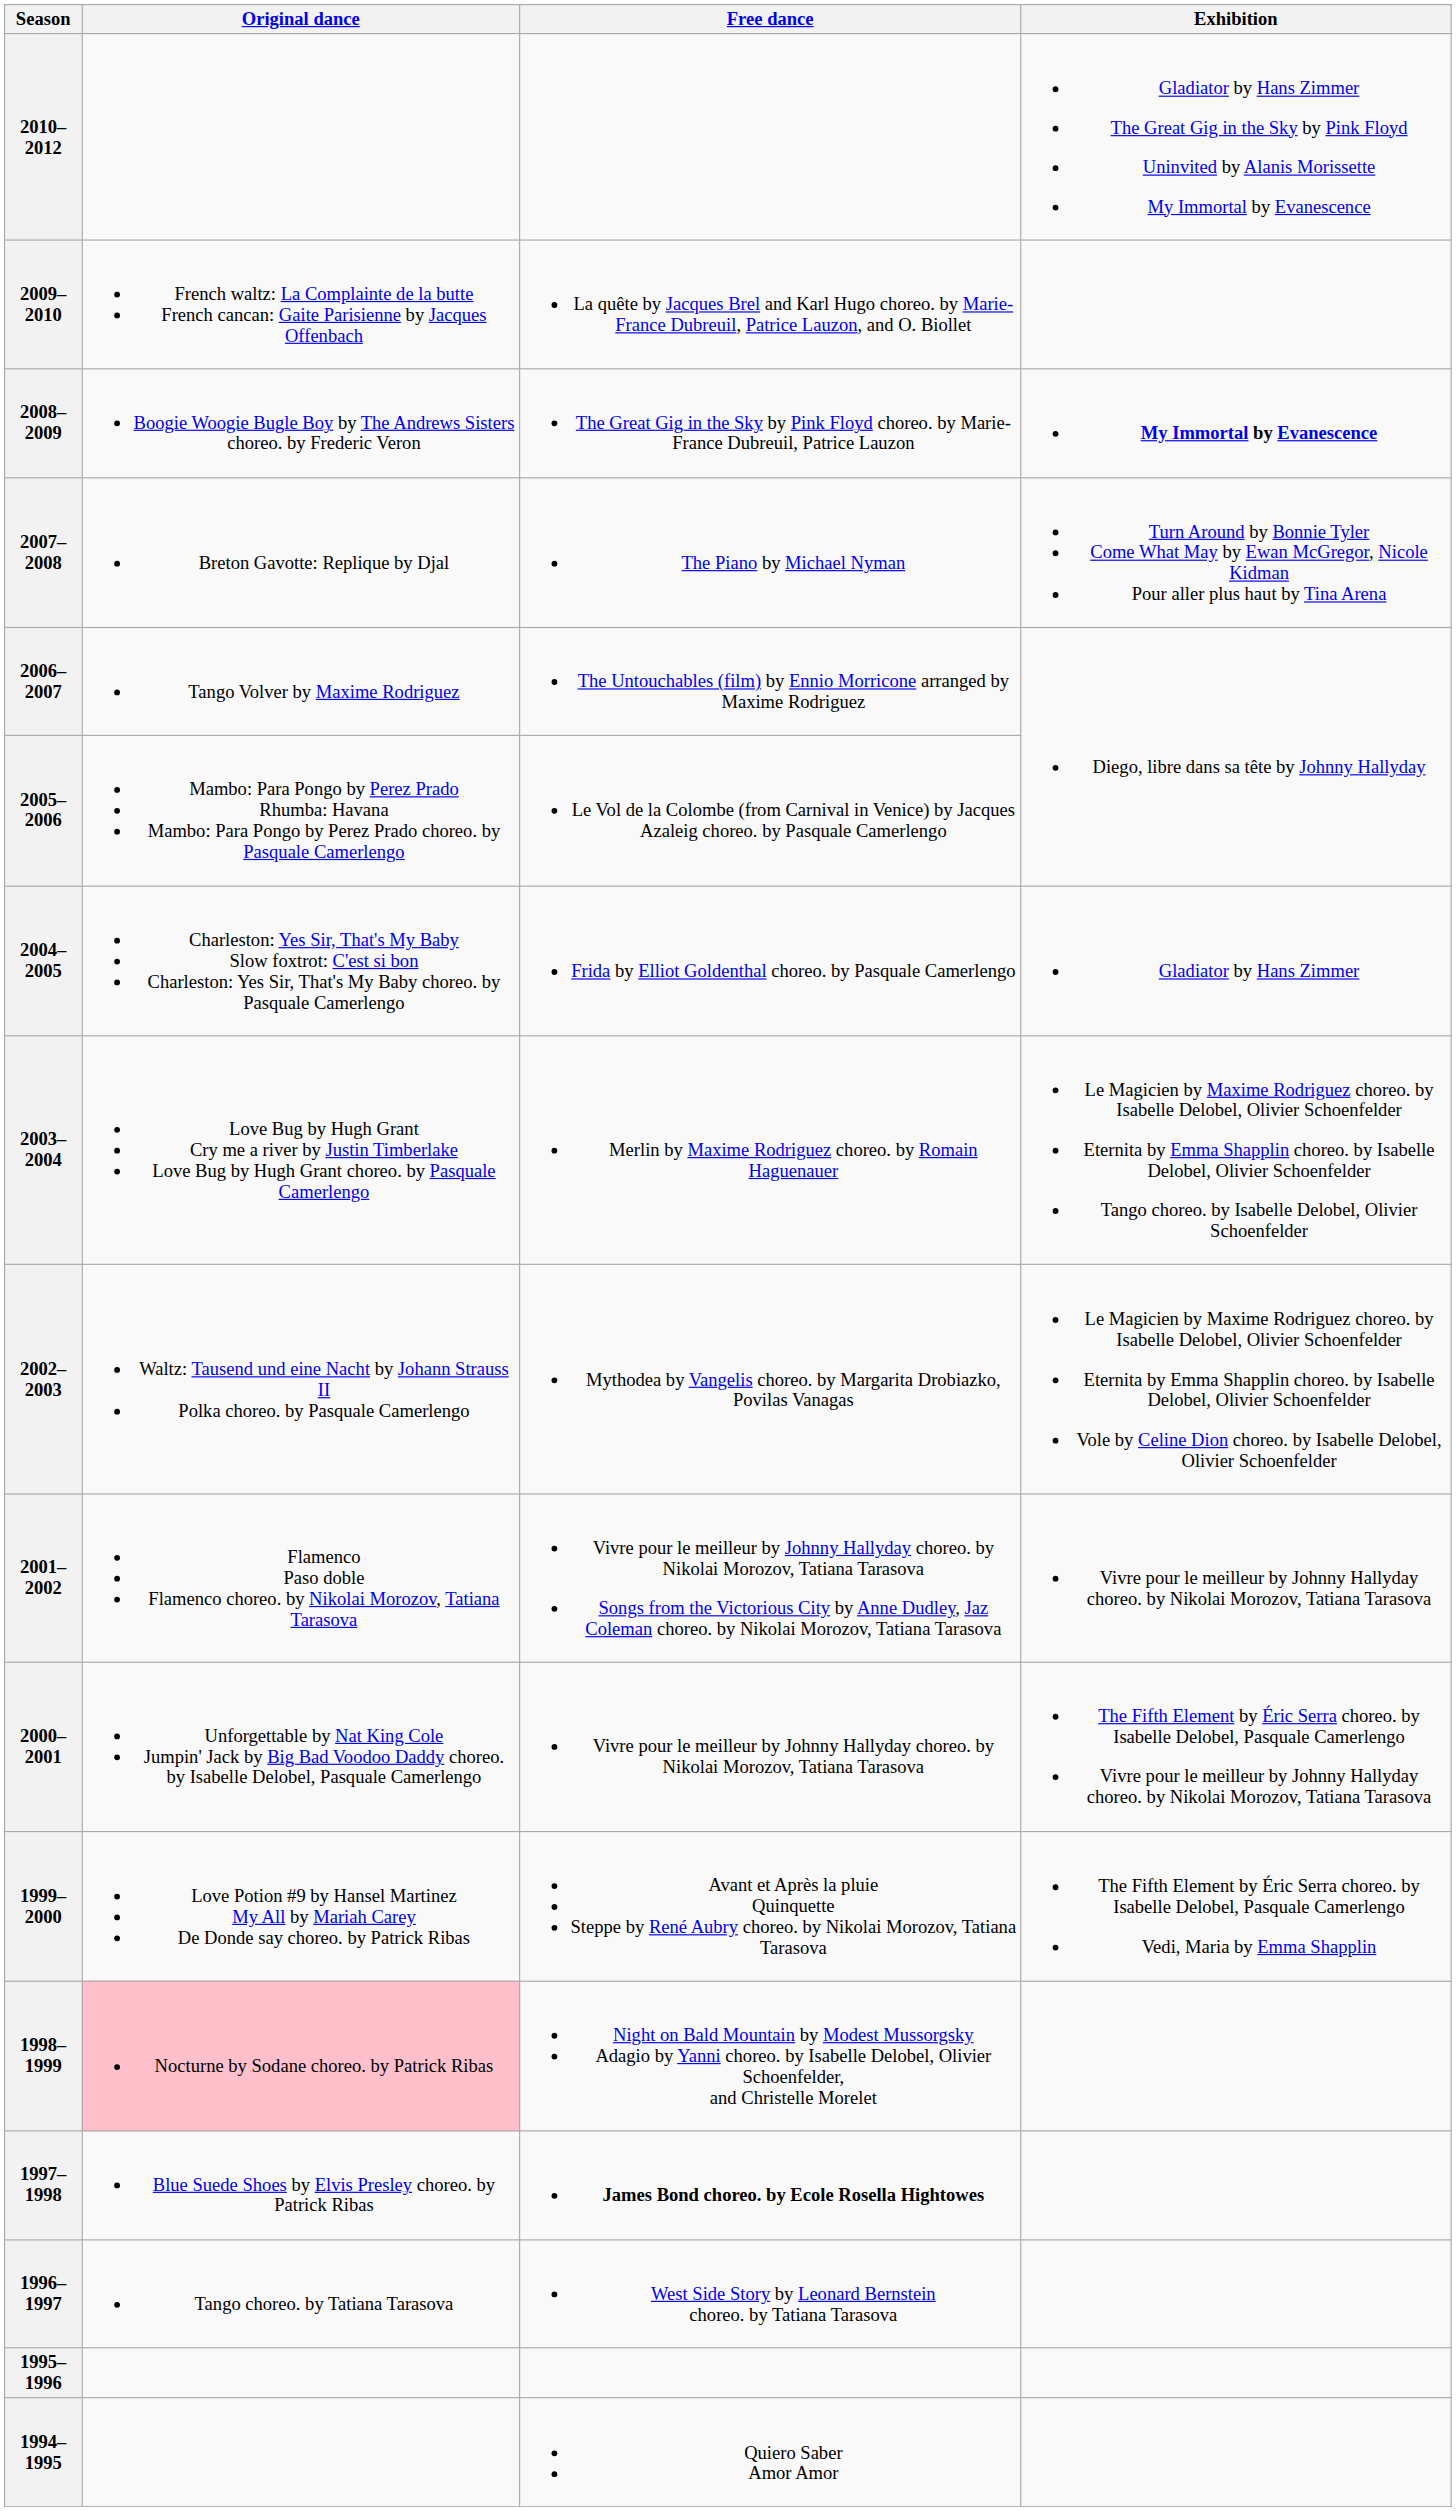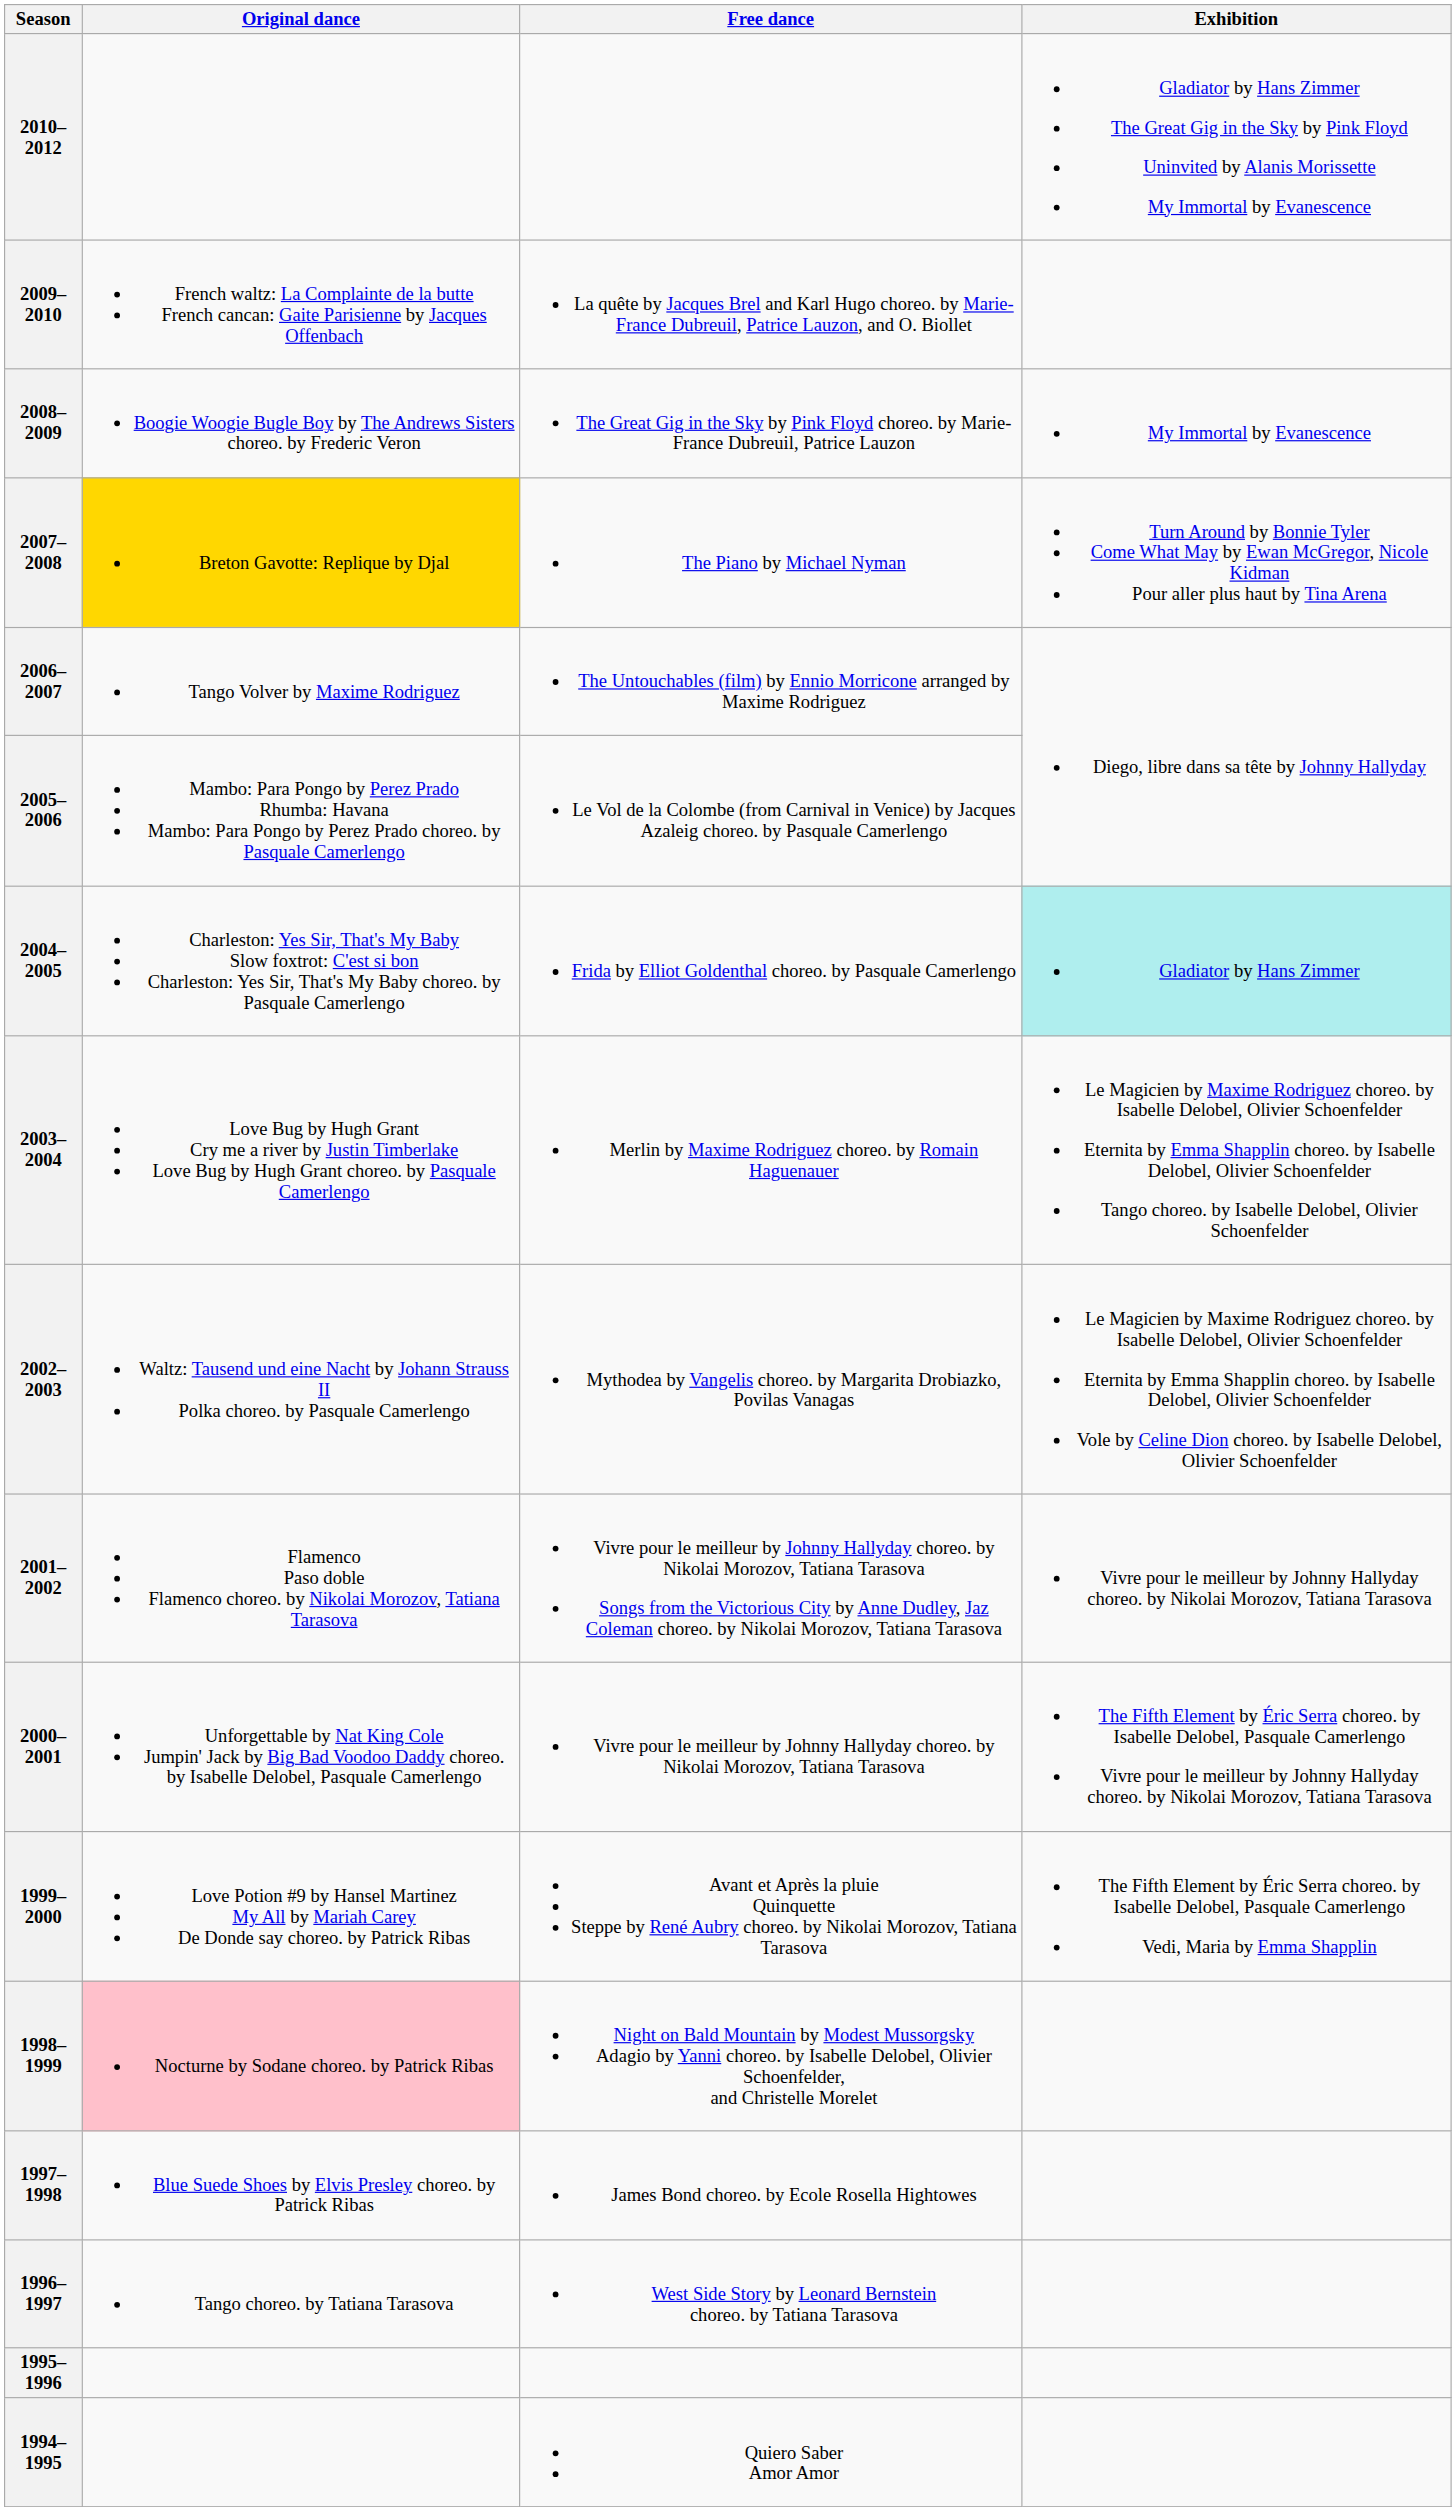(1236, 434) bold -> (1236, 434) normal
(301, 563) no background -> (301, 563) gold background
(1236, 971) no background -> (1236, 971) paleturquoise background
(770, 2196) bold -> (771, 2196) normal
